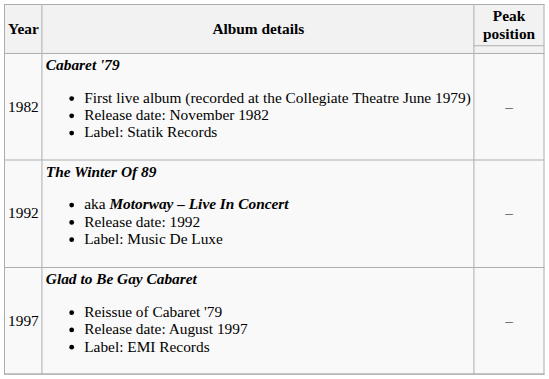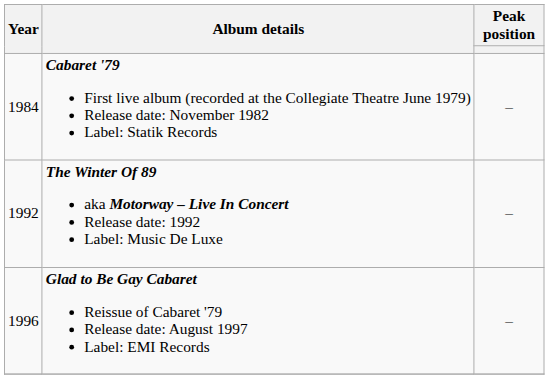(23, 106) 1982 -> (23, 106) 1984
(23, 320) 1997 -> (23, 320) 1996
